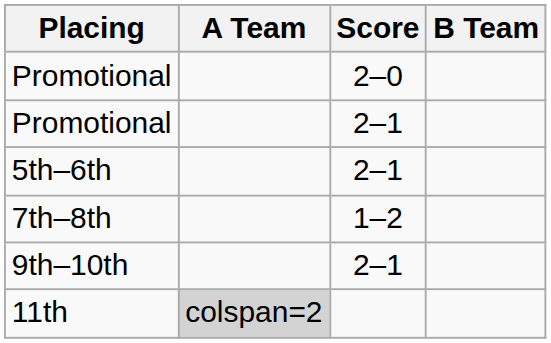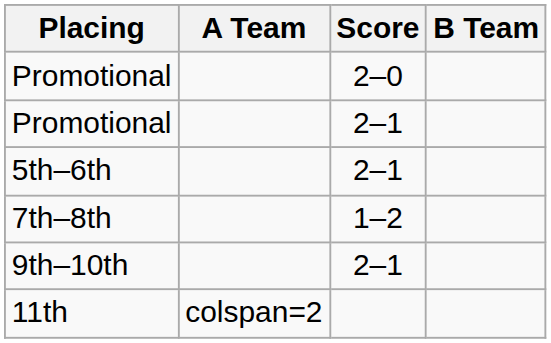(254, 312) lightgrey background -> (254, 312) no background
